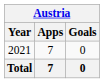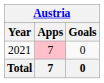(50, 50) no background -> (50, 50) pink background
